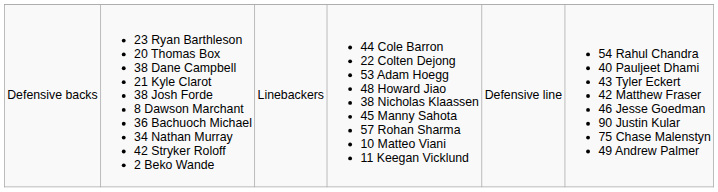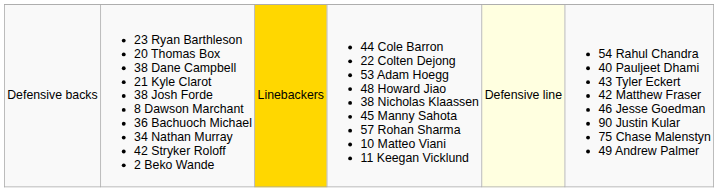(291, 95) no background -> (291, 95) gold background
(523, 95) no background -> (523, 95) lightyellow background
